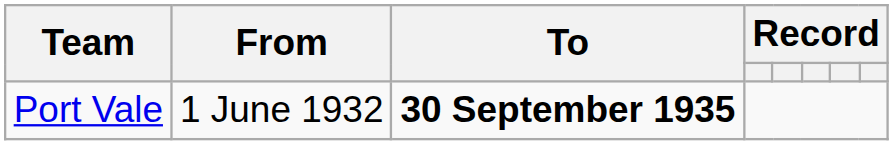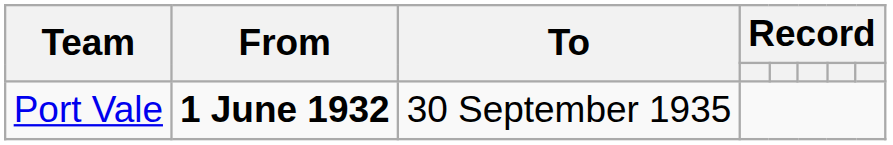(282, 109) normal -> (285, 109) bold
(568, 109) bold -> (569, 109) normal
